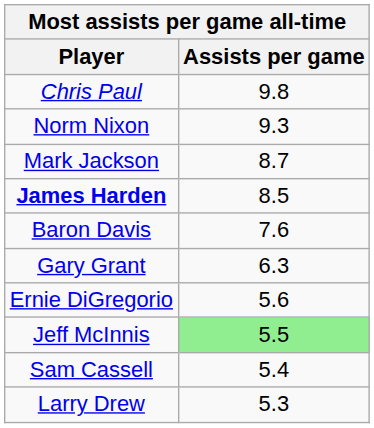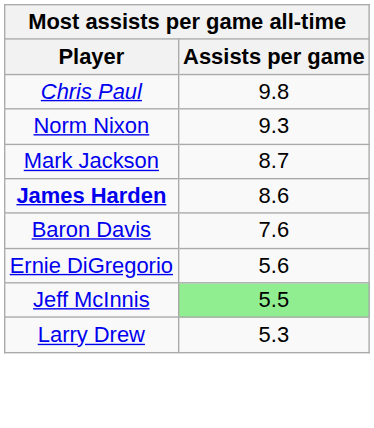(274, 195) 8.5 -> (274, 195) 8.6
- row: (91, 265)
- row: (91, 369)
